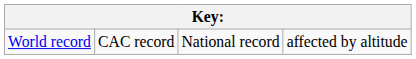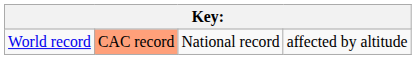(136, 41) no background -> (136, 41) lightsalmon background
